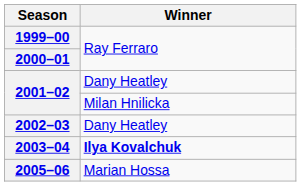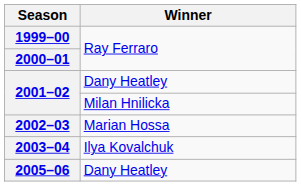(125, 125) Dany Heatley -> (127, 125) Marian Hossa
(132, 147) bold -> (129, 147) normal
(127, 170) Marian Hossa -> (125, 170) Dany Heatley
